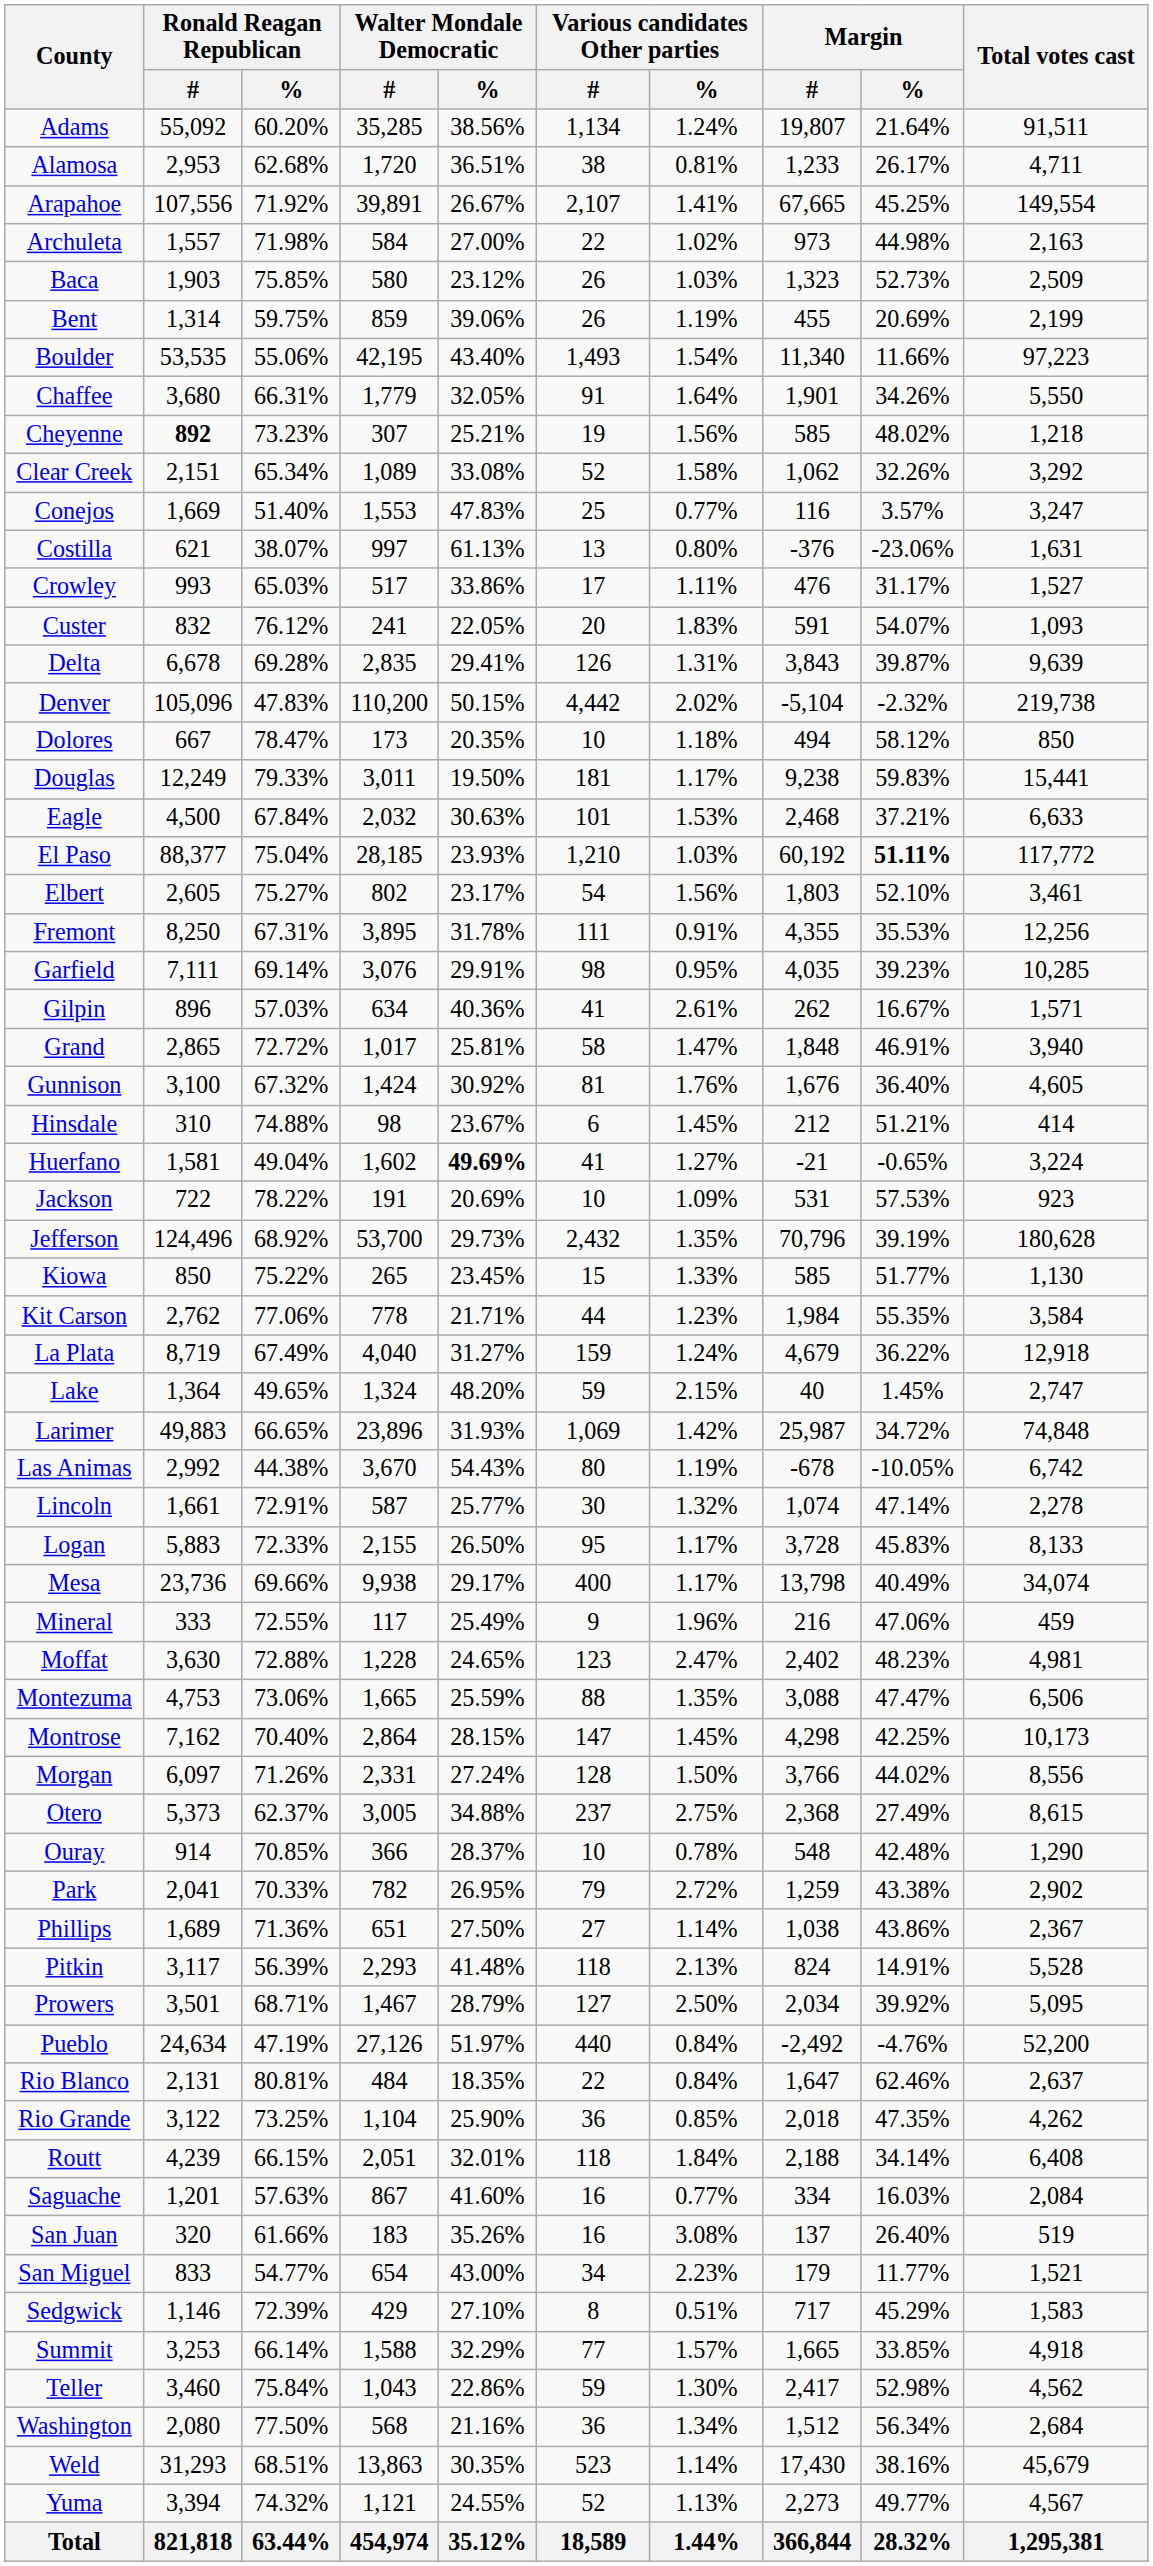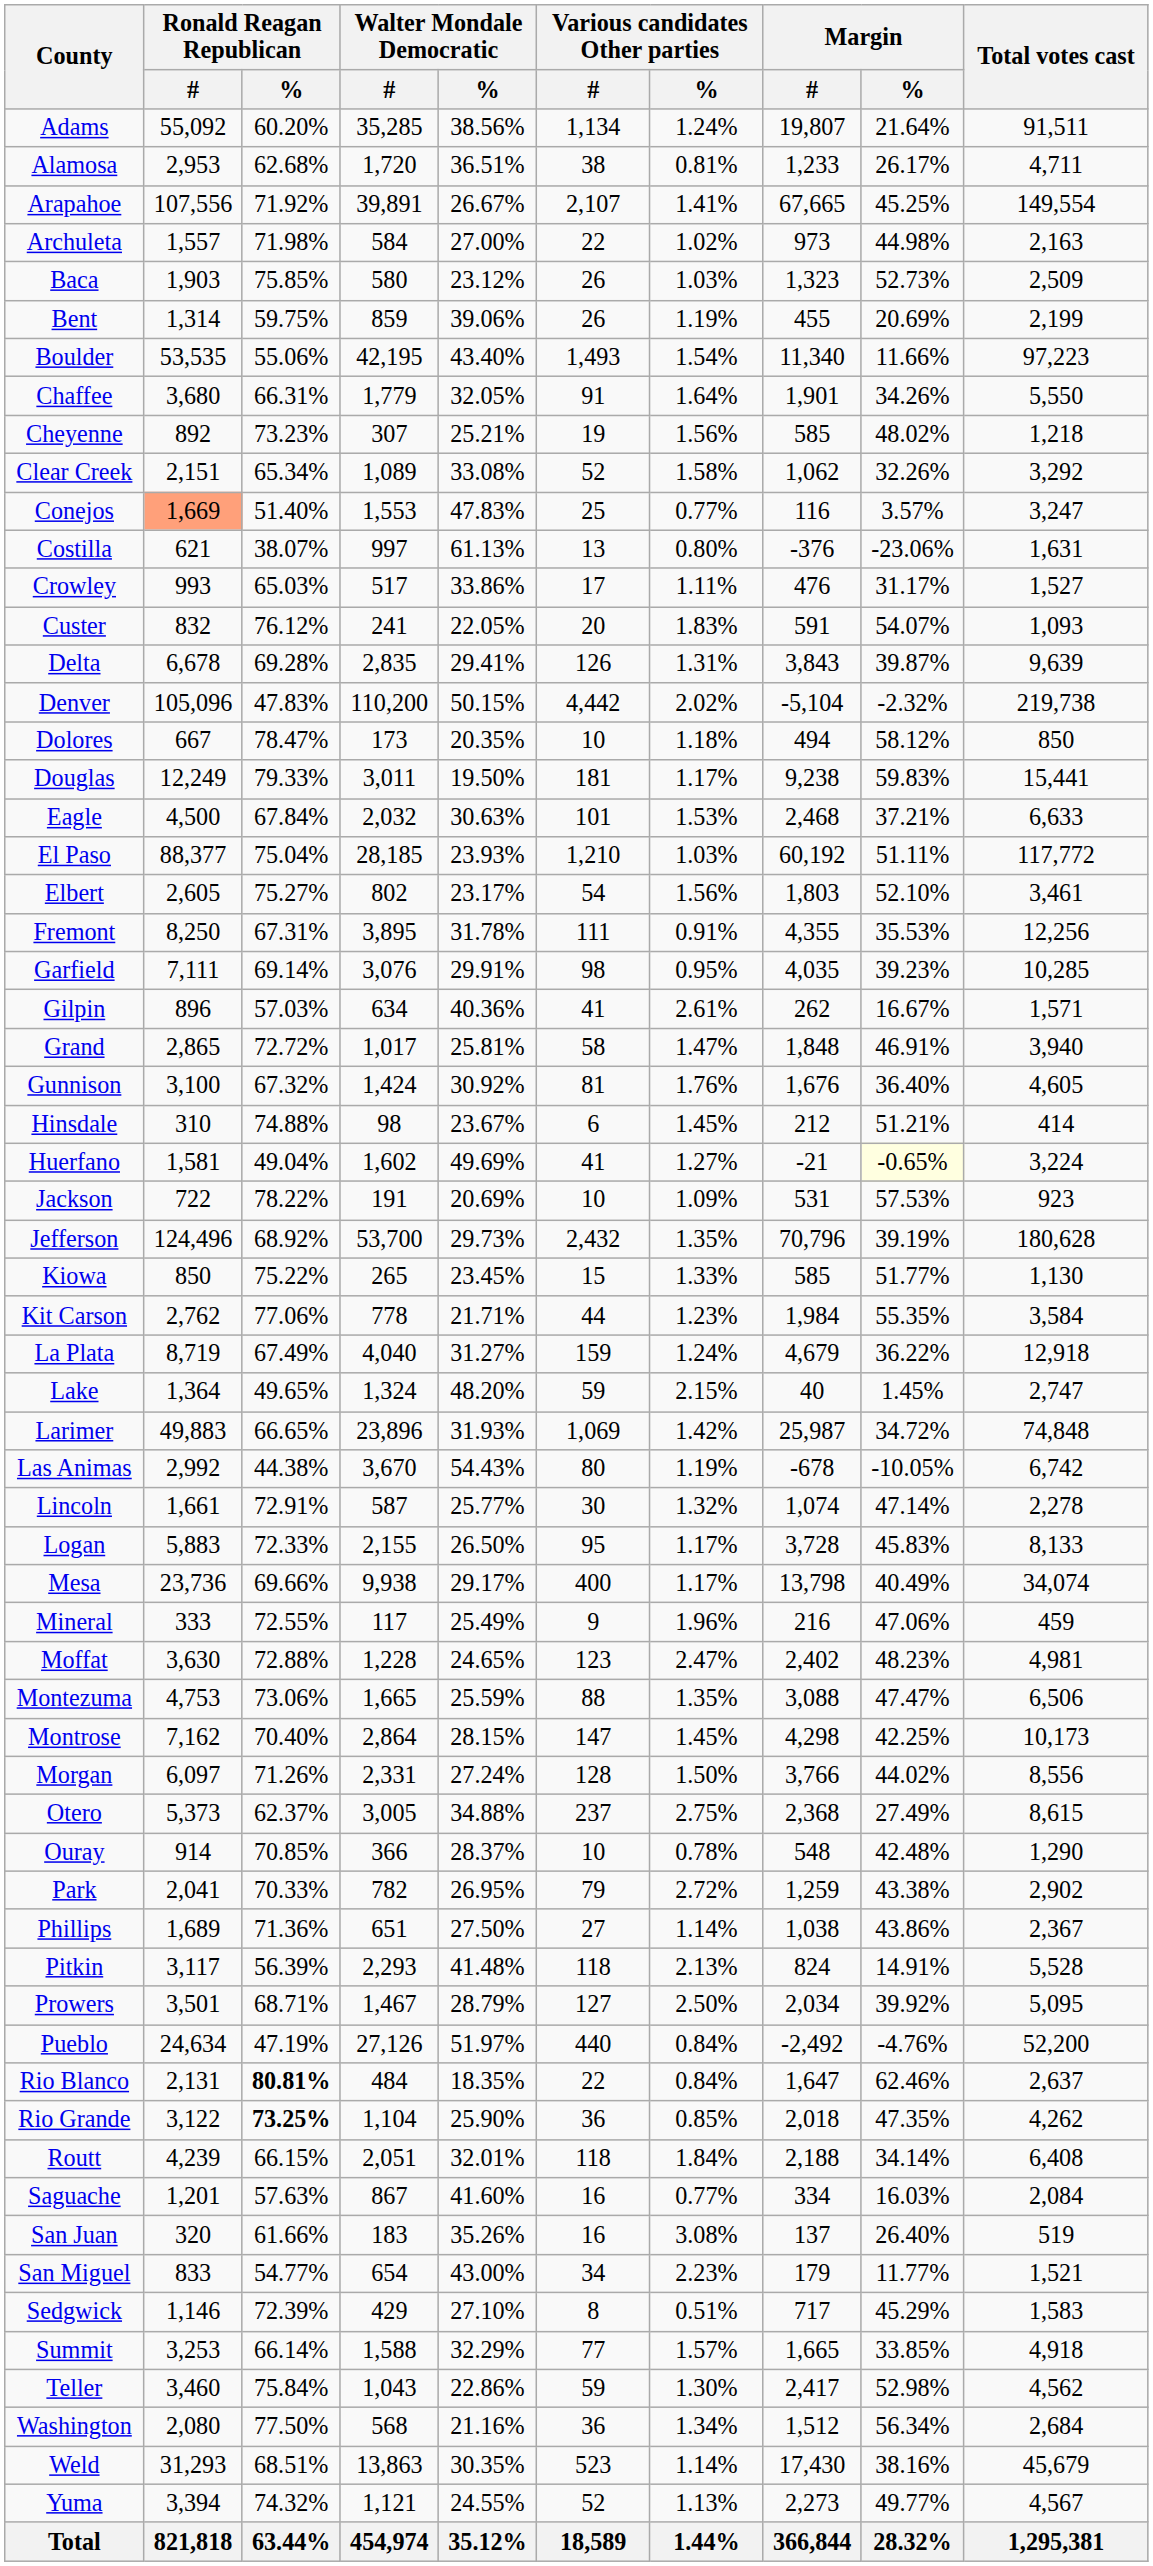(193, 434) bold -> (193, 434) normal
(193, 510) no background -> (193, 510) lightsalmon background
(913, 855) bold -> (912, 855) normal
(488, 1162) bold -> (487, 1162) normal
(913, 1162) no background -> (913, 1162) lightyellow background
(291, 2081) normal -> (291, 2081) bold
(291, 2119) normal -> (291, 2119) bold
